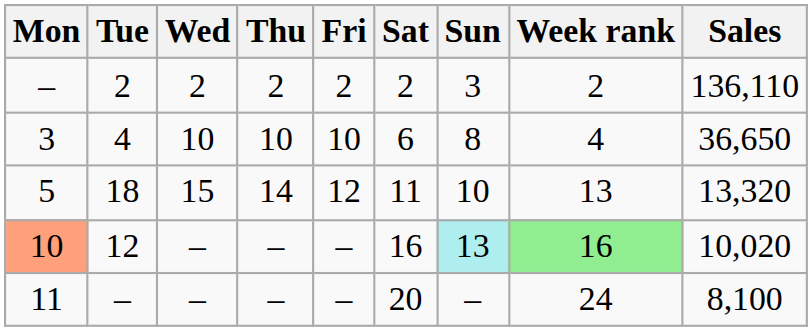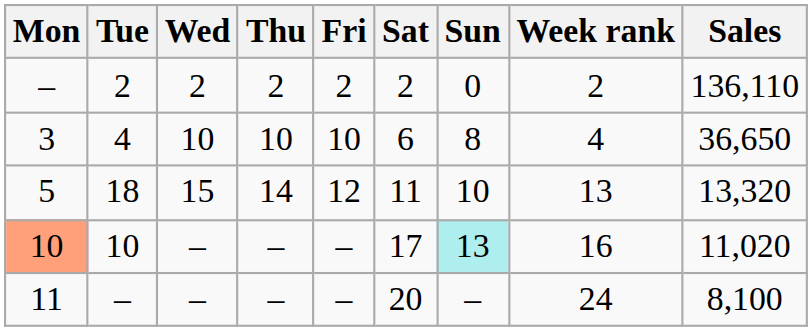(473, 84) 3 -> (473, 84) 0
(122, 245) 12 -> (122, 245) 10
(406, 245) 16 -> (406, 245) 17
(596, 245) lightgreen background -> (596, 245) no background
(745, 245) 10,020 -> (745, 245) 11,020
